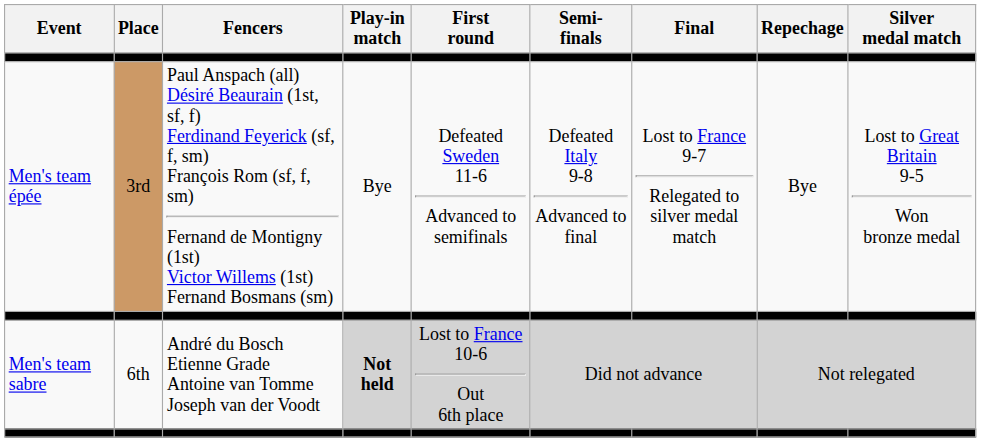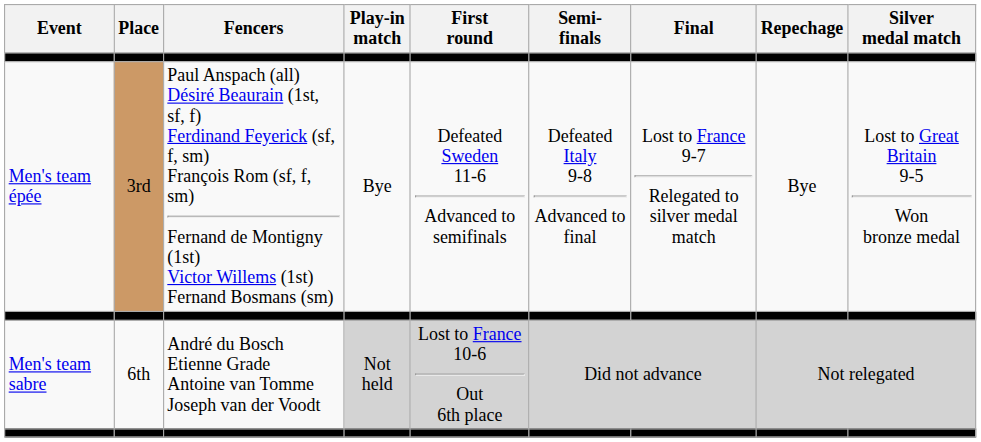(377, 374) bold -> (377, 374) normal
